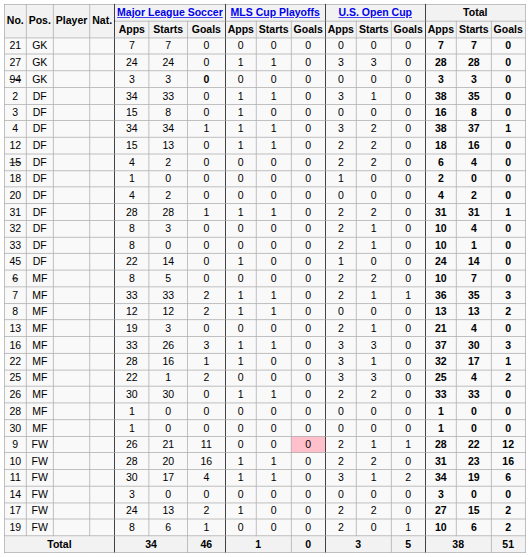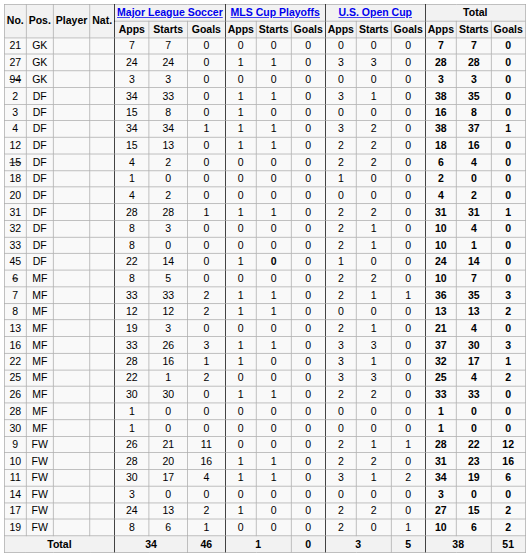(206, 79) bold -> (206, 79) normal
(274, 262) normal -> (274, 262) bold
(308, 445) pink background -> (308, 445) no background
